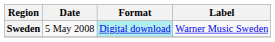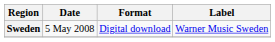(135, 28) paleturquoise background -> (135, 28) no background
